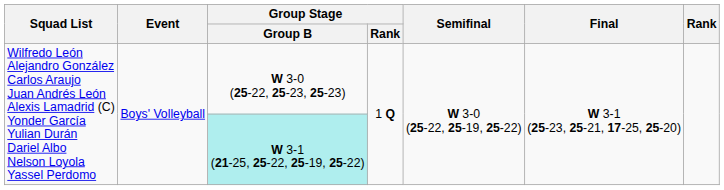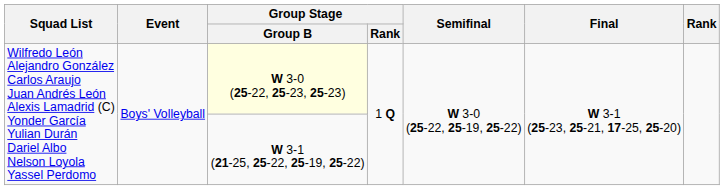(288, 86) no background -> (288, 86) lightyellow background
(288, 157) paleturquoise background -> (288, 157) no background
